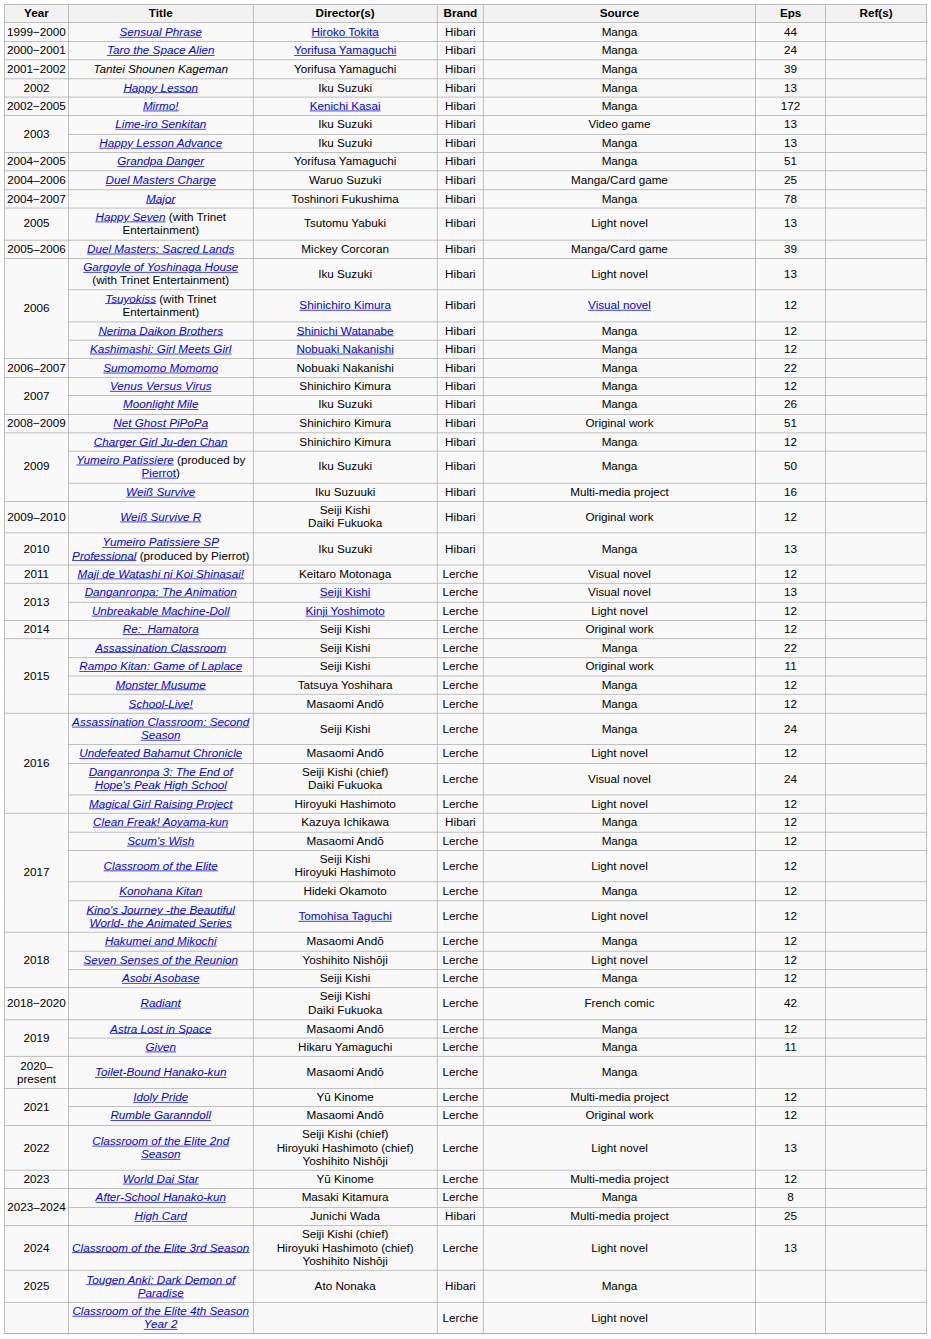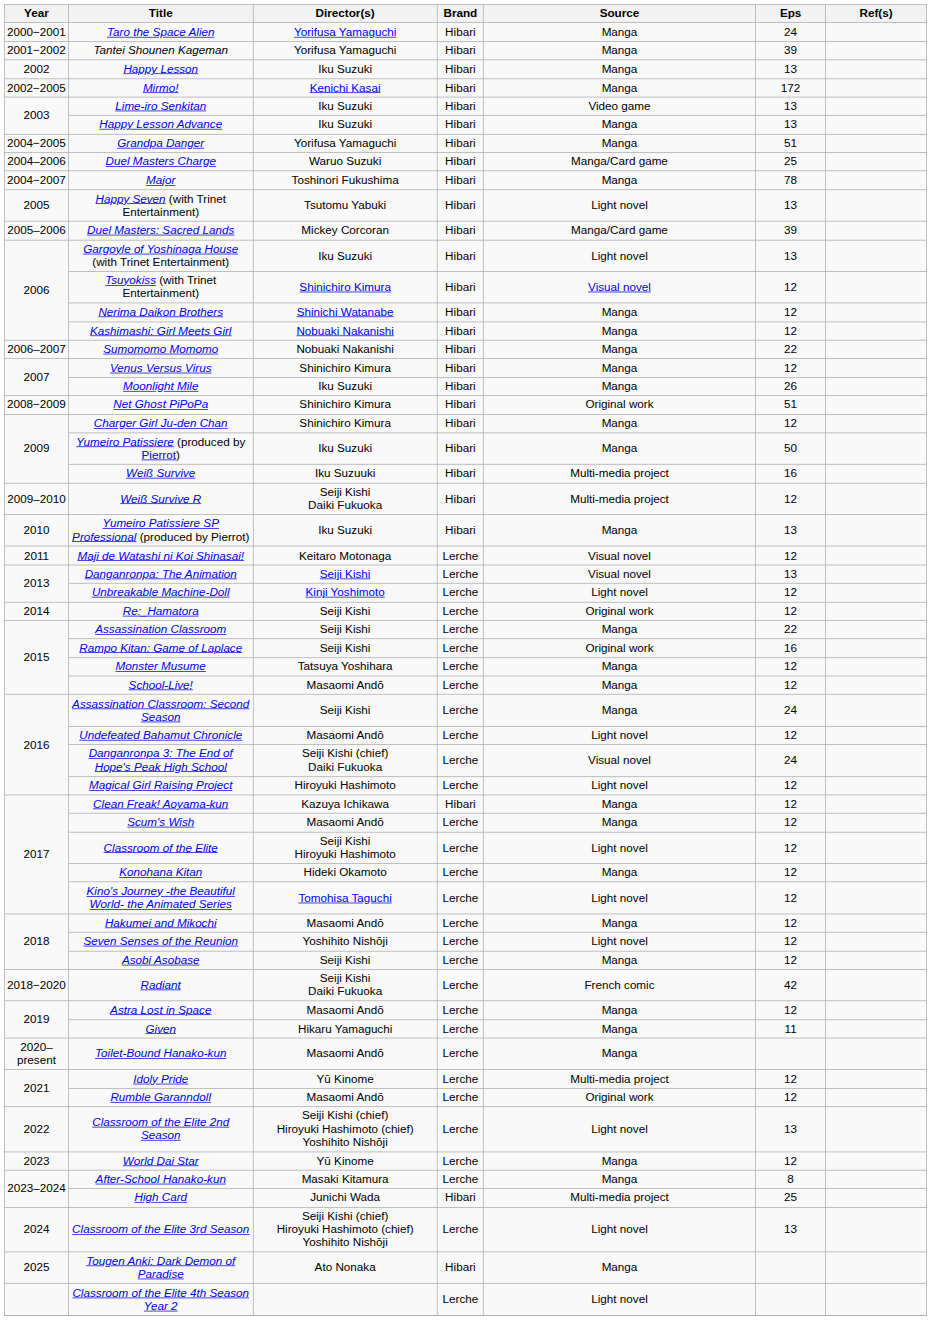- row: (161, 32)
(619, 517) Original work -> (619, 498) Multi-media project
(791, 666) 11 -> (791, 648) 16
(619, 1179) Multi-media project -> (619, 1160) Manga
